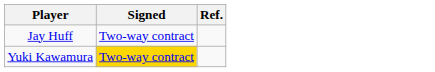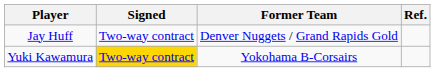+ column: (299, 14)
